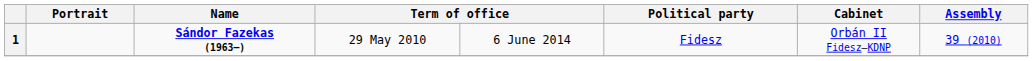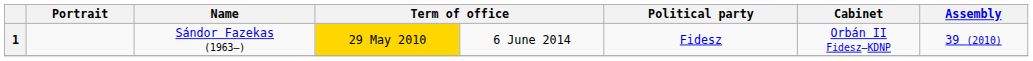(225, 40) bold -> (225, 40) normal
(388, 40) no background -> (388, 40) gold background
